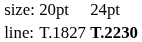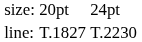(114, 32) bold -> (114, 32) normal
